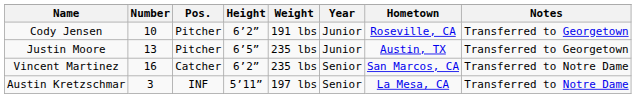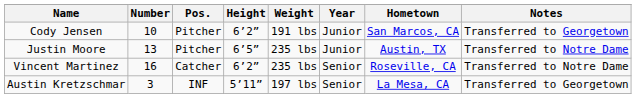(413, 31) Roseville, CA -> (413, 31) San Marcos, CA
(546, 49) Transferred to Georgetown -> (546, 49) Transferred to Notre Dame
(413, 67) San Marcos, CA -> (413, 67) Roseville, CA
(546, 85) Transferred to Notre Dame -> (546, 85) Transferred to Georgetown
